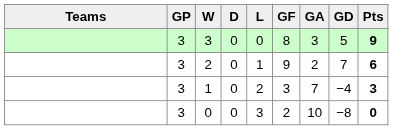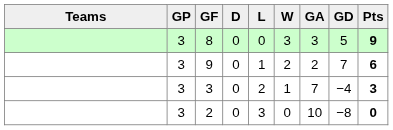columns swapped: (208, 16) <-> (286, 16)
